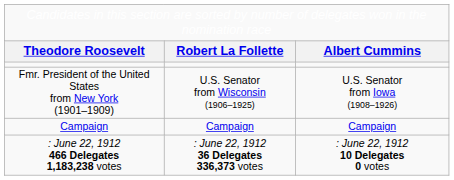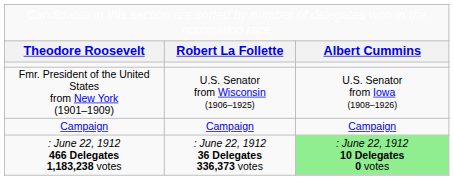(372, 155) no background -> (372, 155) lightgreen background
